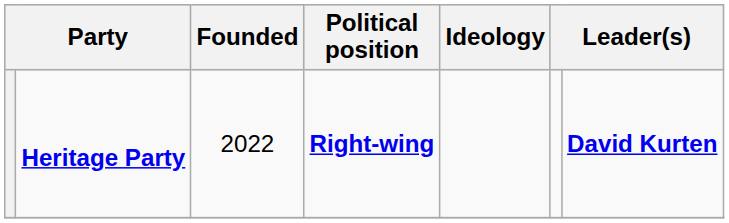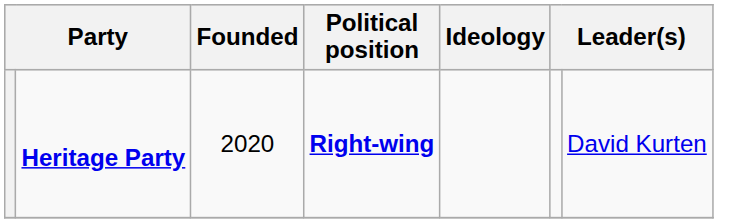(247, 143) 2022 -> (247, 143) 2020
(642, 143) bold -> (637, 143) normal
